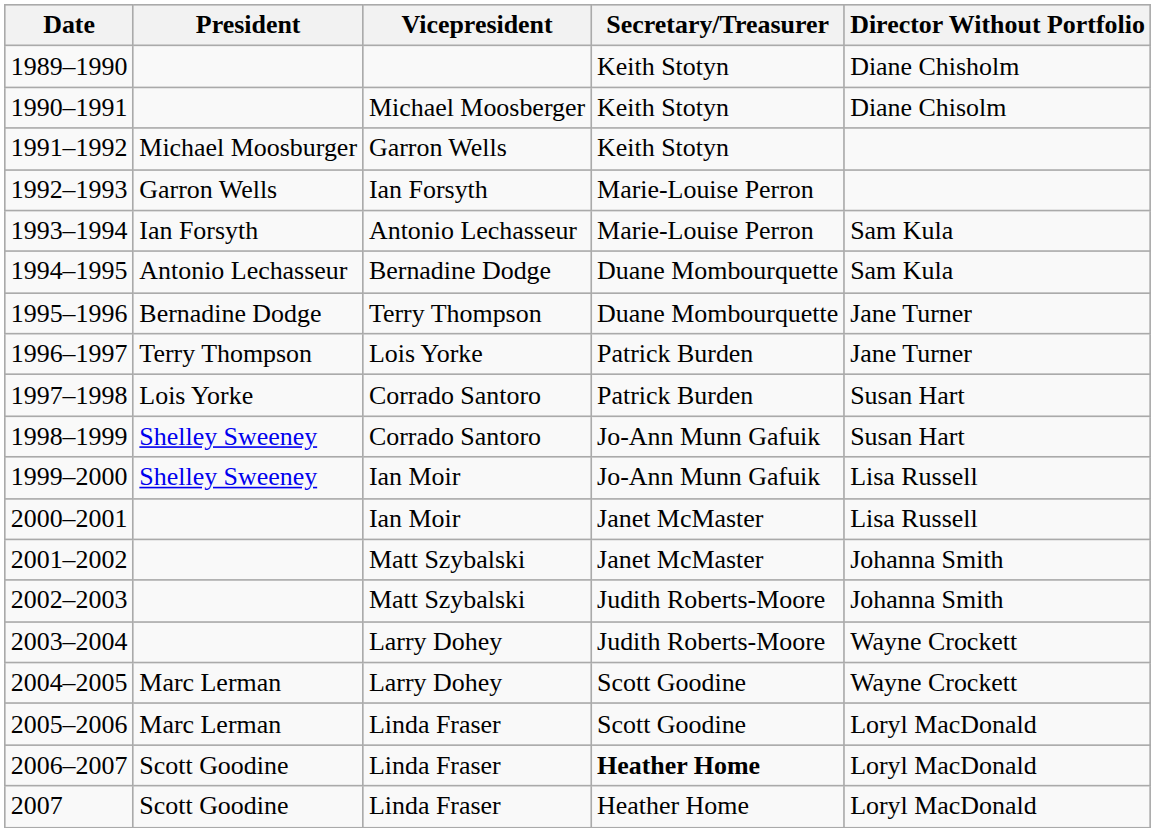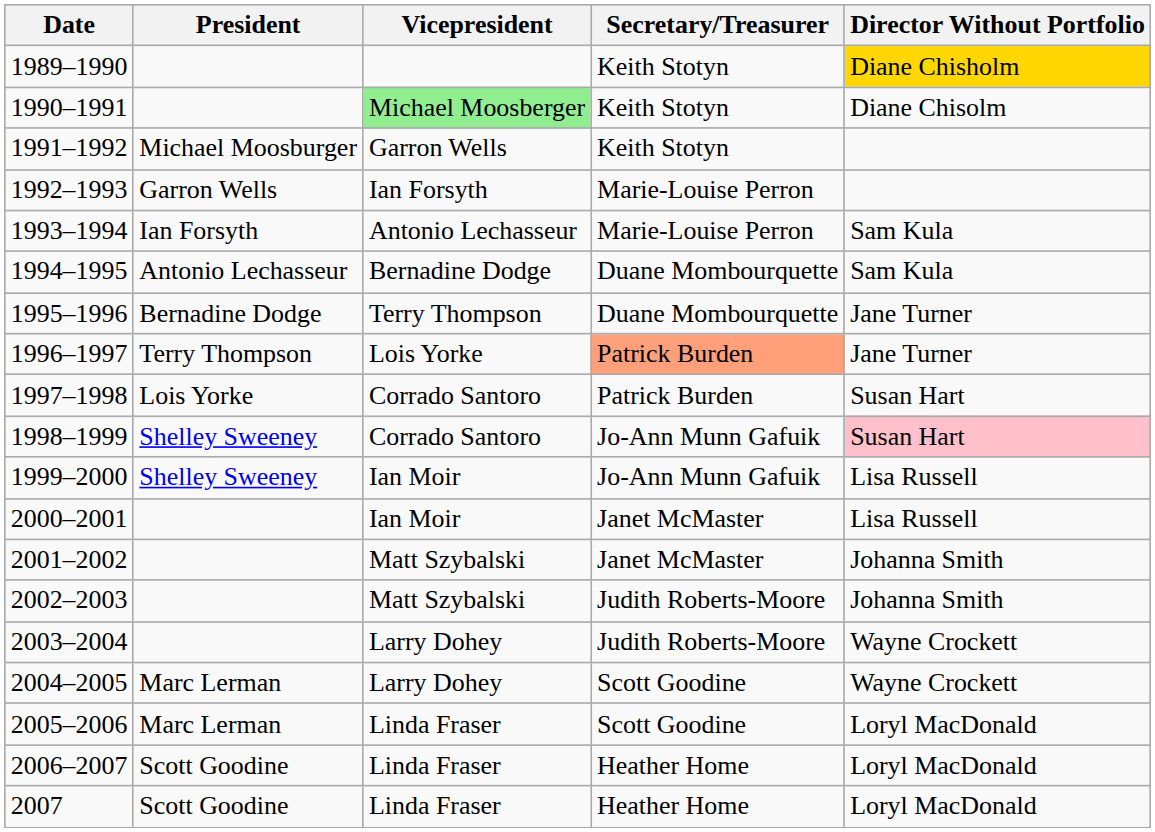(935, 66) no background -> (935, 66) gold background
(477, 107) no background -> (477, 107) lightgreen background
(675, 353) no background -> (675, 353) lightsalmon background
(907, 436) no background -> (907, 436) pink background
(679, 764) bold -> (673, 764) normal
